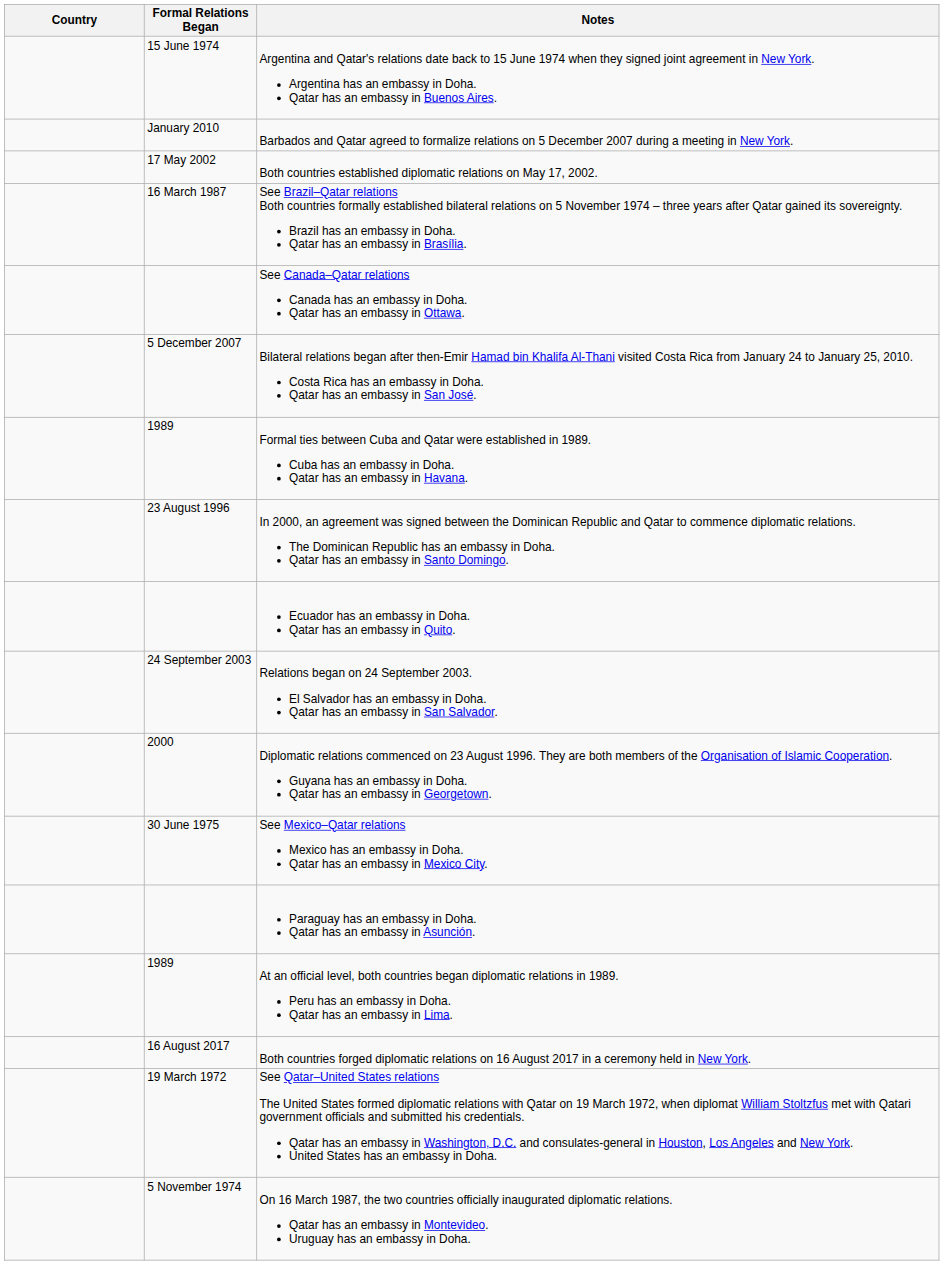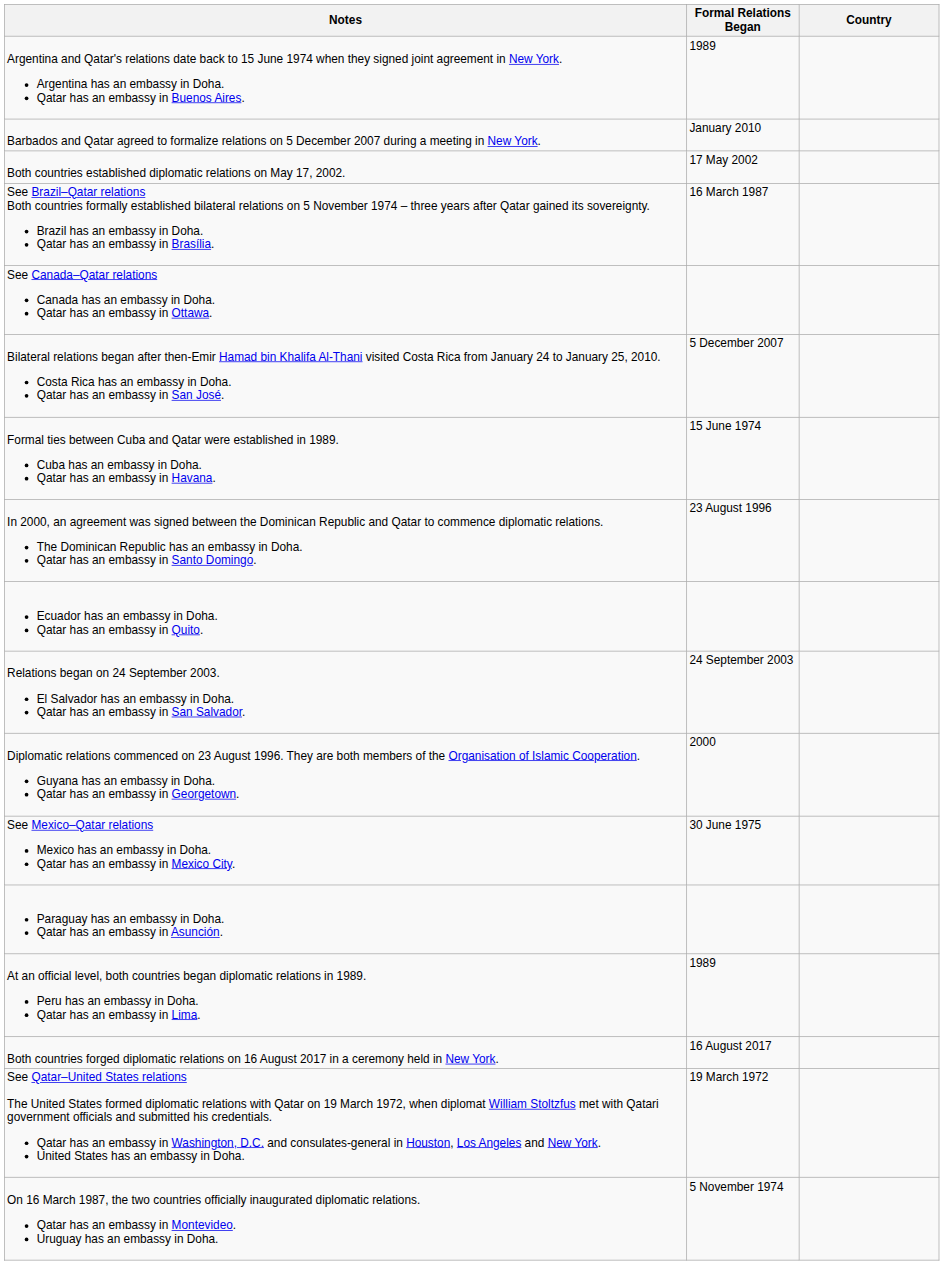columns swapped: (74, 20) <-> (598, 20)
(183, 45) 15 June 1974 -> (703, 45) 1989
(160, 426) 1989 -> (725, 426) 15 June 1974
